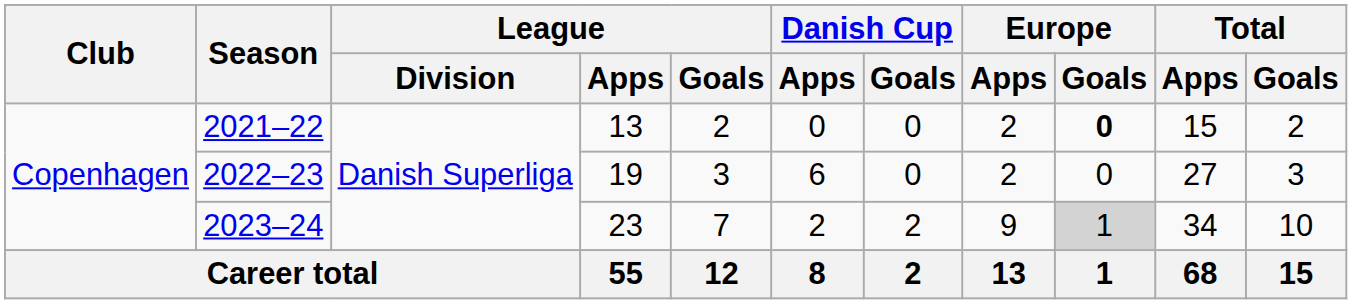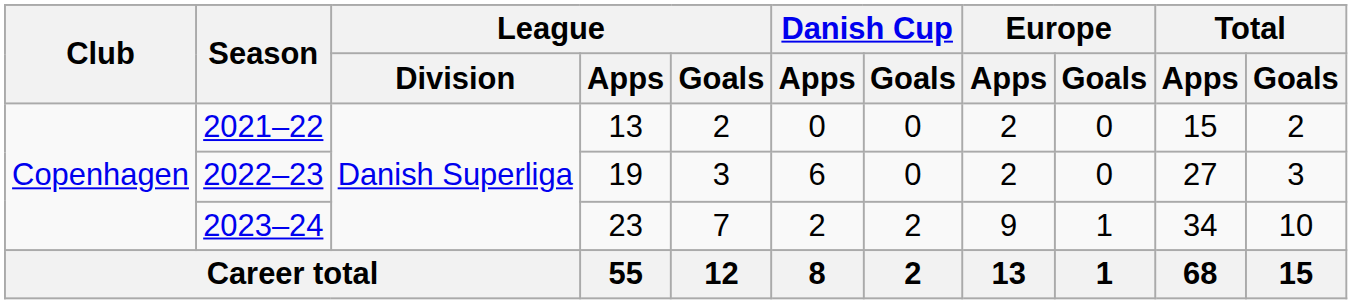(1104, 126) bold -> (1104, 126) normal
(1104, 224) lightgrey background -> (1104, 224) no background
